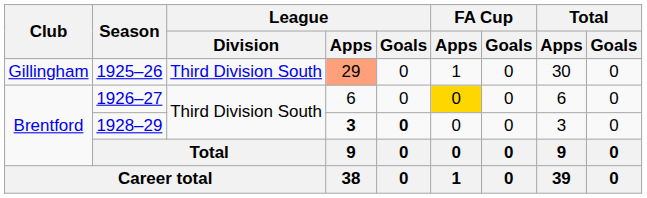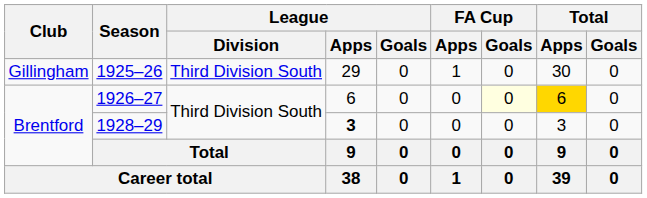(351, 71) lightsalmon background -> (351, 71) no background
(456, 98) gold background -> (456, 98) no background
(509, 98) no background -> (509, 98) lightyellow background
(561, 98) no background -> (561, 98) gold background
(404, 125) bold -> (404, 125) normal
